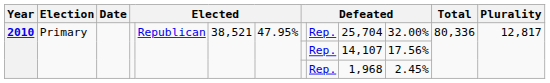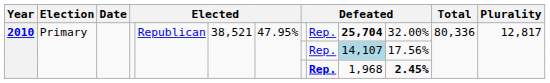(362, 32) normal -> (362, 32) bold
(362, 51) no background -> (362, 51) lightblue background
(323, 69) normal -> (323, 69) bold
(412, 69) normal -> (412, 69) bold
